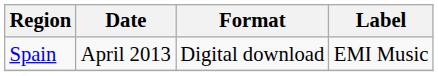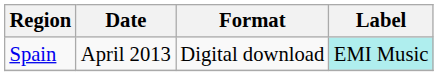(381, 53) no background -> (381, 53) paleturquoise background
